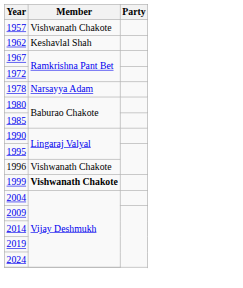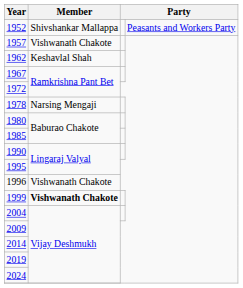+ row: (16, 27)
(62, 89) Narsayya Adam -> (64, 105) Narsing Mengaji
